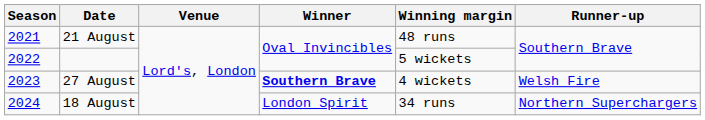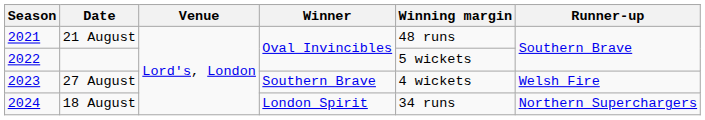(319, 82) bold -> (319, 82) normal
